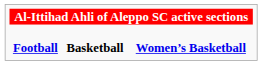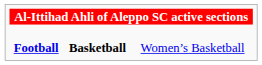(191, 48) bold -> (193, 48) normal
